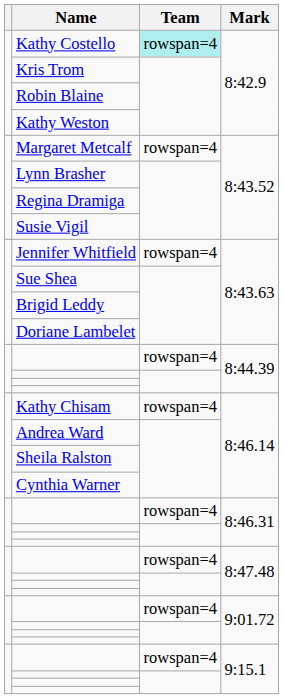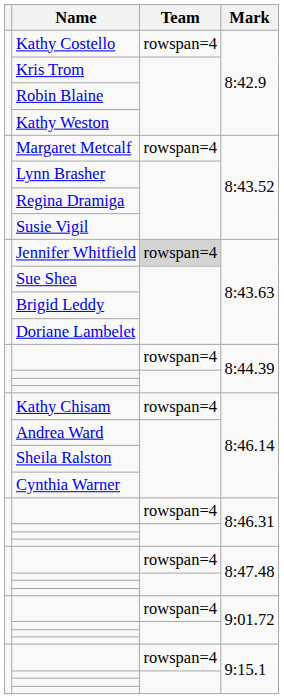(180, 43) paleturquoise background -> (180, 43) no background
(180, 252) no background -> (180, 252) lightgrey background
